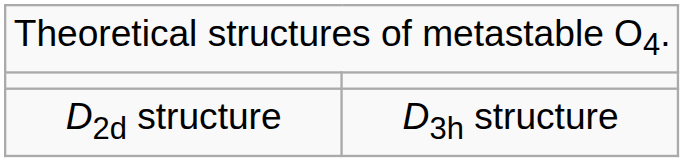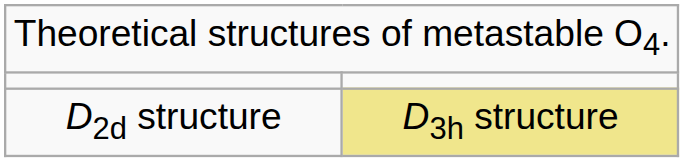(511, 122) no background -> (511, 122) khaki background
